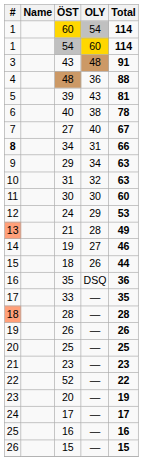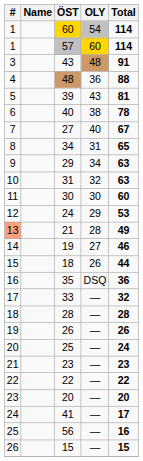(68, 46) 54 -> (68, 46) 57
(13, 146) bold -> (13, 146) normal
(124, 146) 66 -> (124, 146) 65
(124, 297) 35 -> (124, 297) 32
(13, 314) lightsalmon background -> (13, 314) no background
(124, 347) 25 -> (124, 347) 24
(68, 381) 52 -> (68, 381) 22
(124, 398) 19 -> (124, 398) 20
(68, 414) 17 -> (68, 414) 41
(68, 431) 16 -> (68, 431) 56
